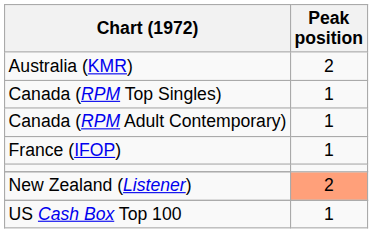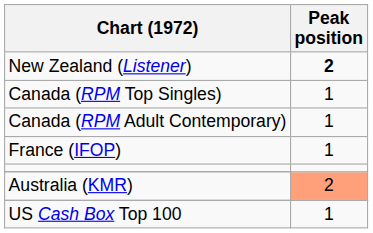(71, 66) Australia (KMR) -> (100, 66) New Zealand (Listener)
(329, 66) normal -> (329, 66) bold
(100, 185) New Zealand (Listener) -> (71, 185) Australia (KMR)
